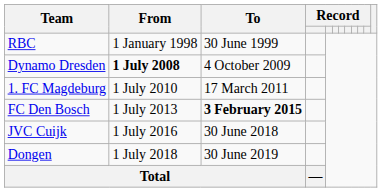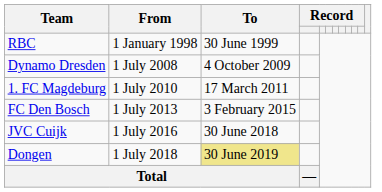(146, 66) bold -> (145, 66) normal
(253, 110) bold -> (250, 110) normal
(241, 154) no background -> (241, 154) khaki background
